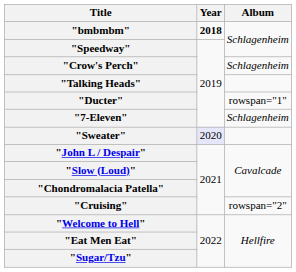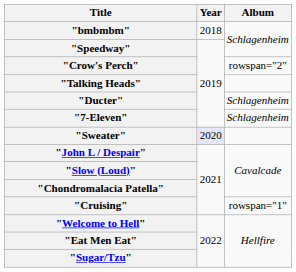(211, 30) bold -> (211, 30) normal
(258, 65) Schlagenheim -> (258, 65) rowspan="2"
(258, 100) rowspan="1" -> (258, 100) Schlagenheim
(258, 205) rowspan="2" -> (258, 205) rowspan="1"
